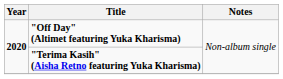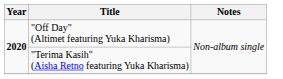(106, 33) bold -> (100, 33) normal
(116, 60) bold -> (110, 60) normal
